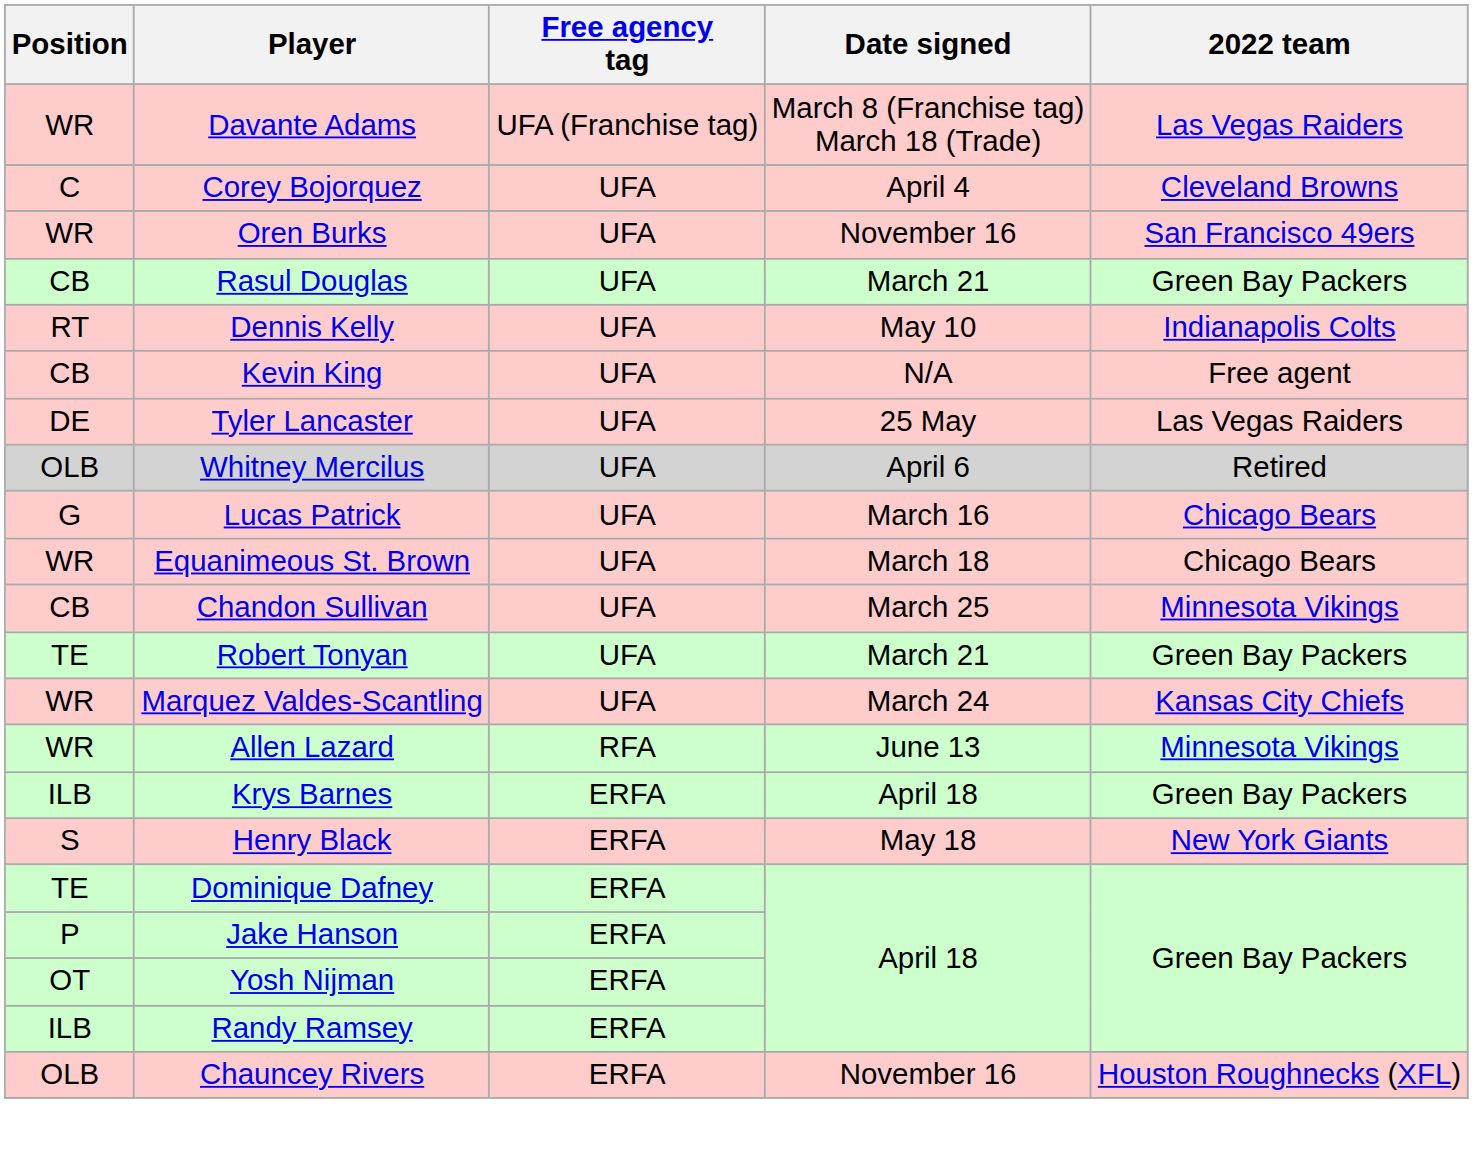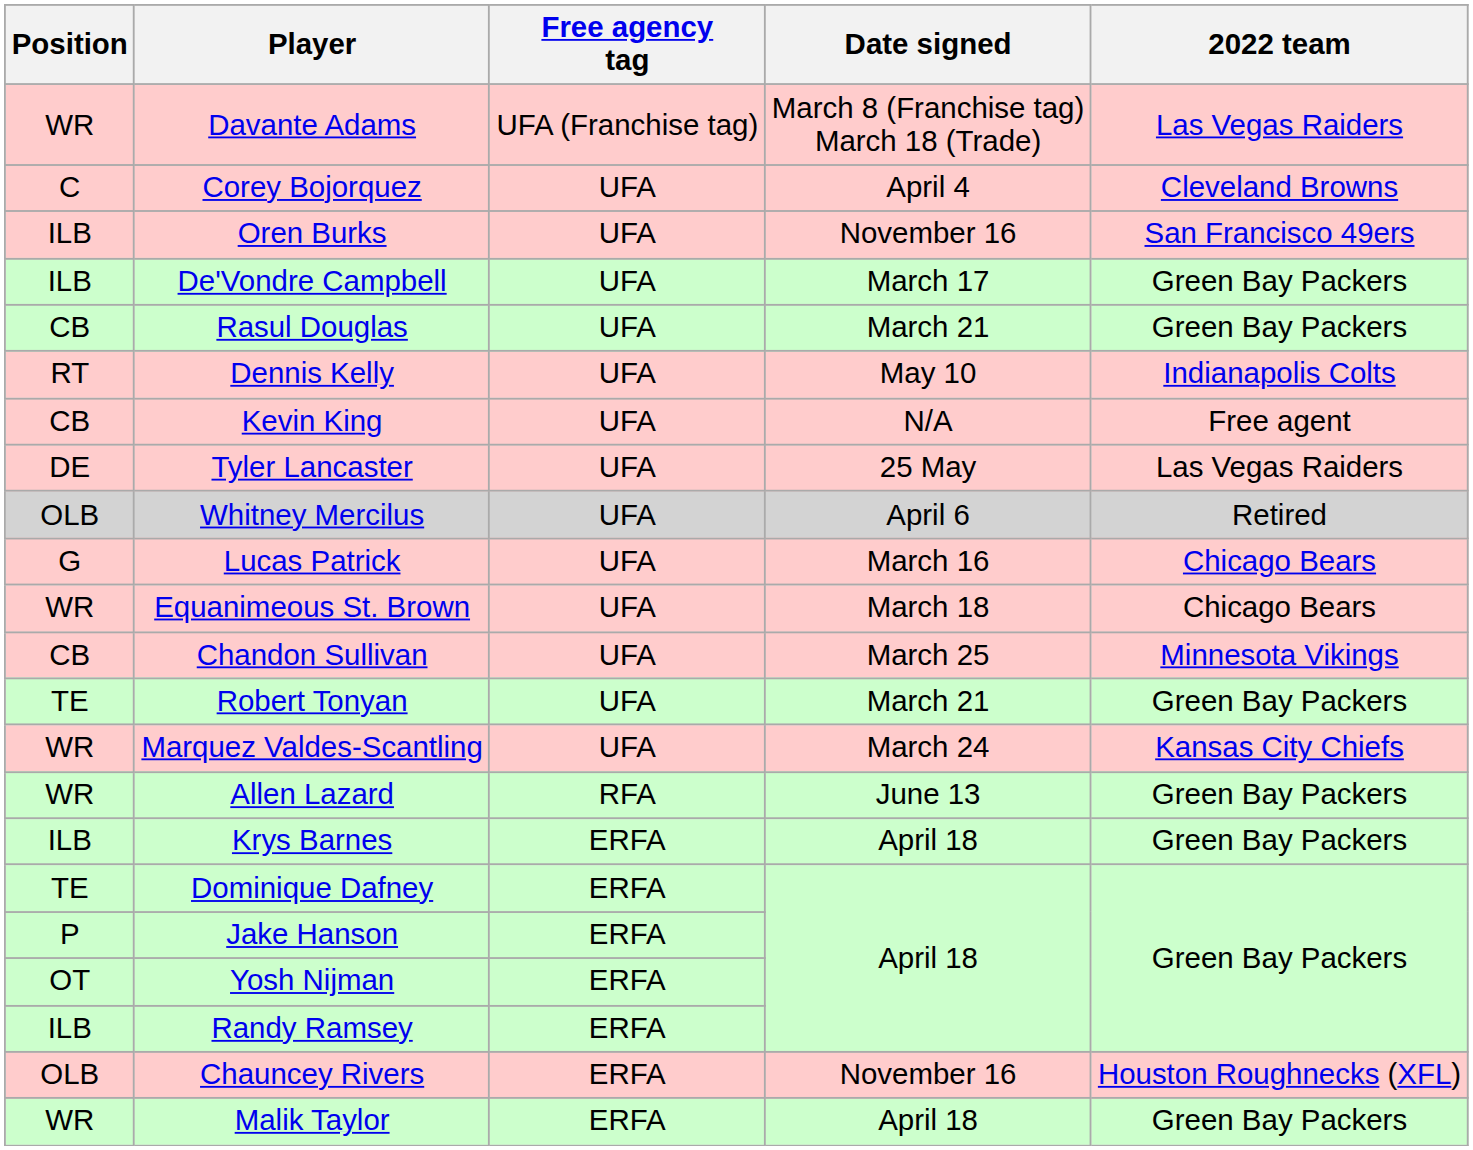(70, 234) WR -> (70, 234) ILB
+ row: (312, 280)
(1280, 747) Minnesota Vikings -> (1280, 794) Green Bay Packers
- row: (312, 841)
+ row: (312, 1121)
